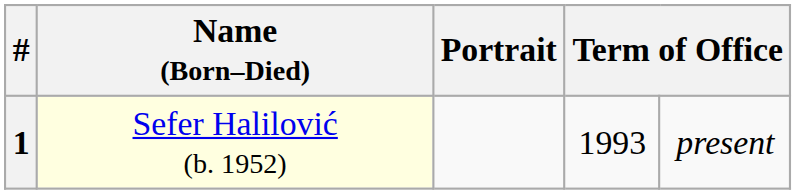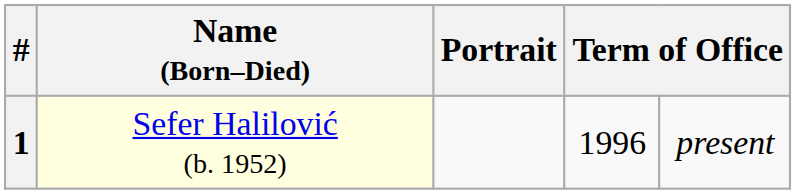(612, 141) 1993 -> (612, 141) 1996
